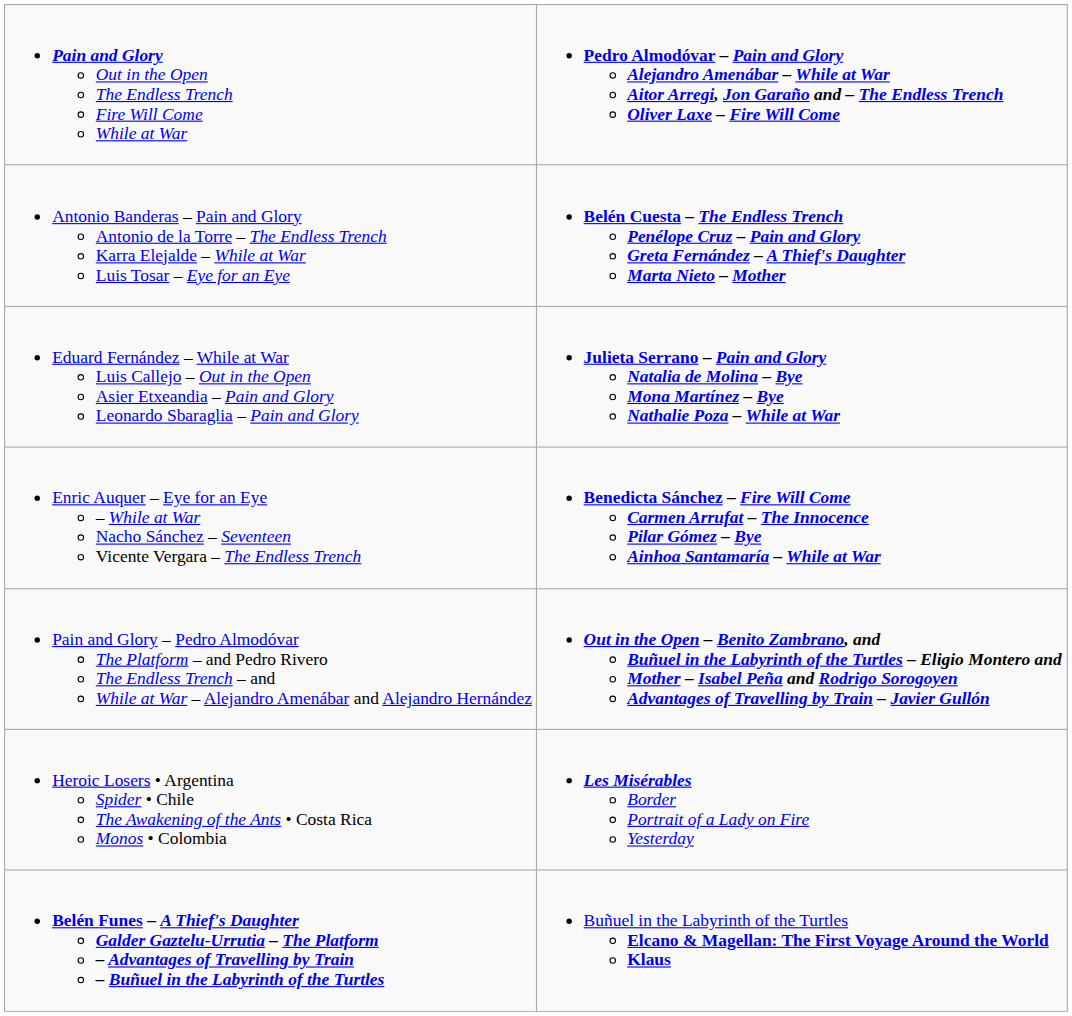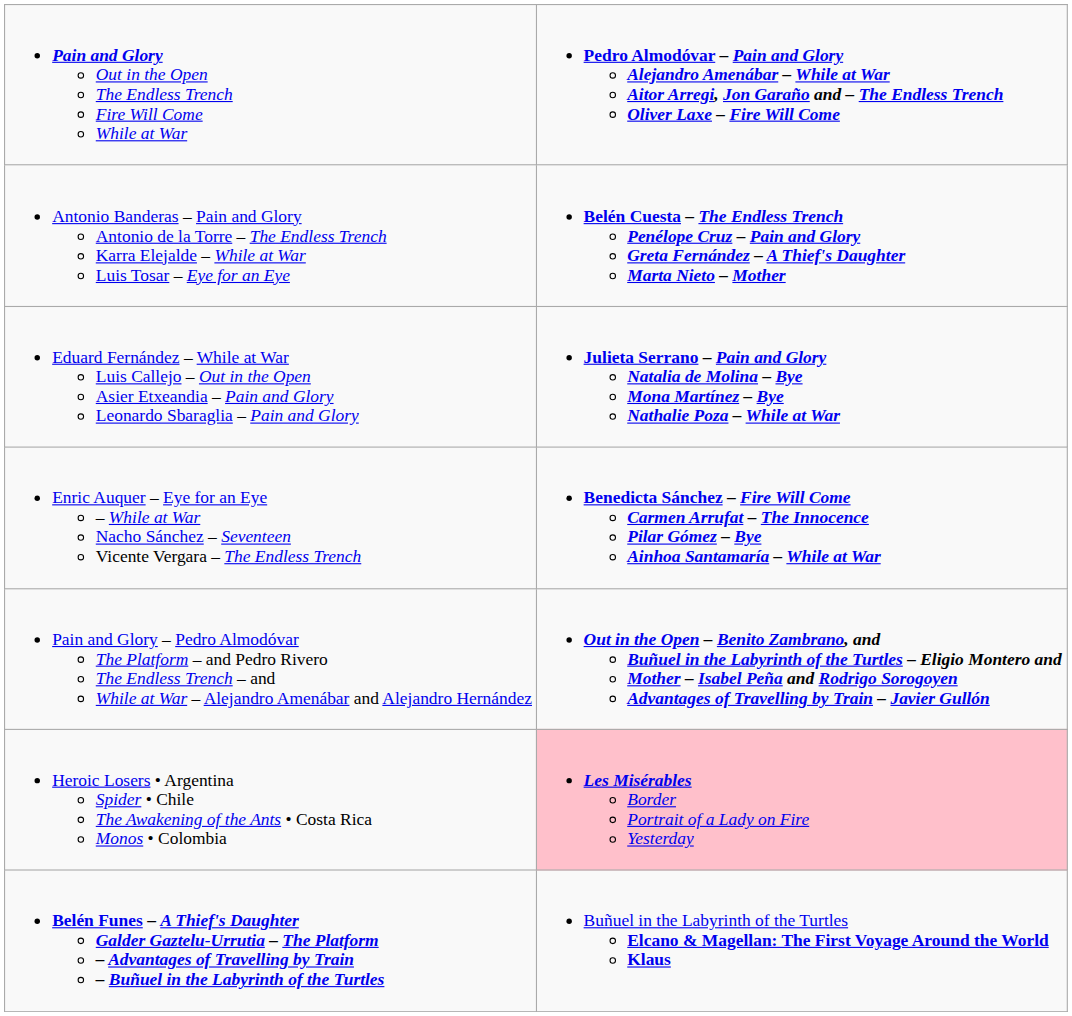(802, 810) no background -> (802, 810) pink background
